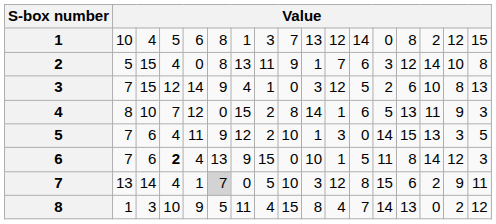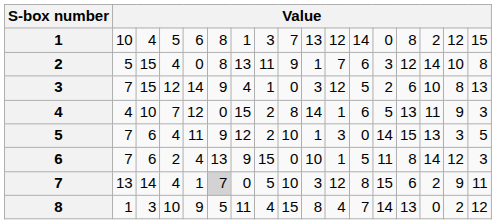(129, 111) 8 -> (129, 111) 4
(176, 159) bold -> (176, 159) normal
